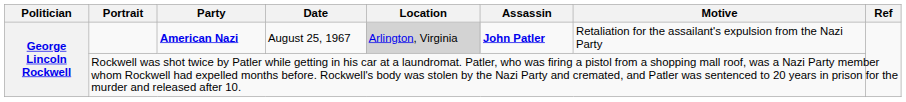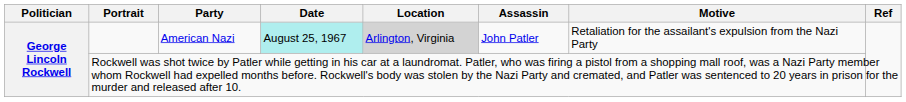(199, 37) bold -> (198, 37) normal
(309, 37) no background -> (305, 37) paleturquoise background
(514, 37) bold -> (510, 37) normal
